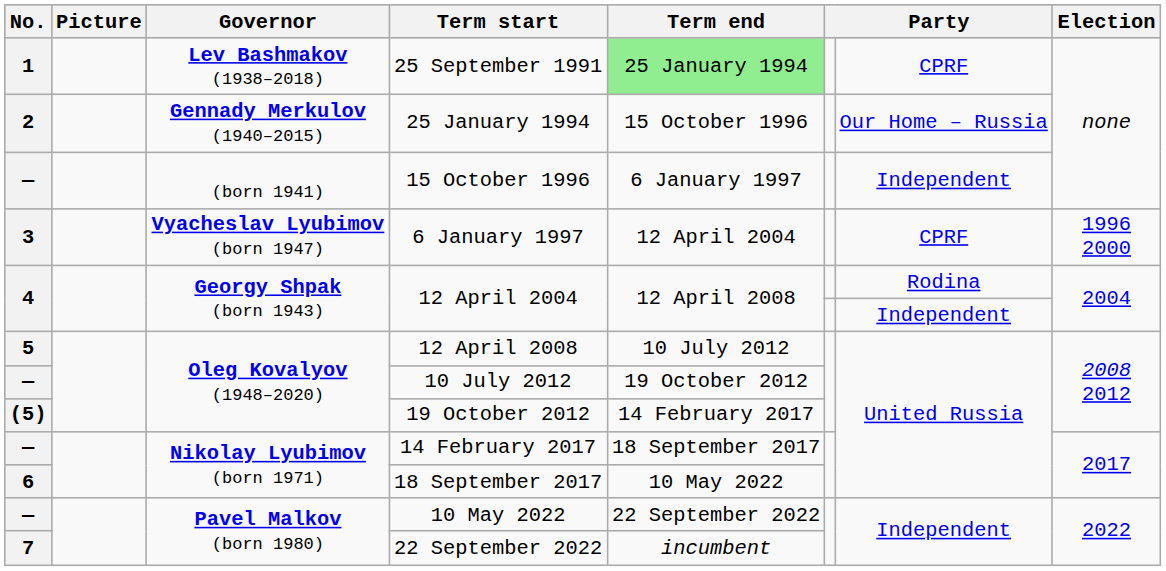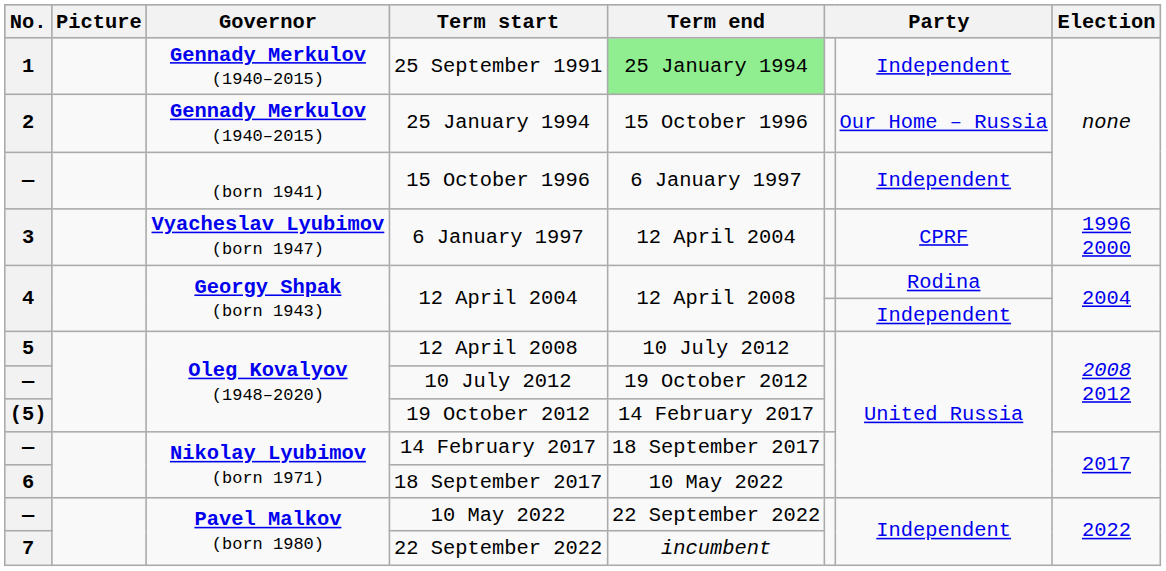(268, 66) Lev Bashmakov (1938–2018) -> (268, 66) Gennady Merkulov (1940–2015)
(944, 66) CPRF -> (944, 66) Independent
